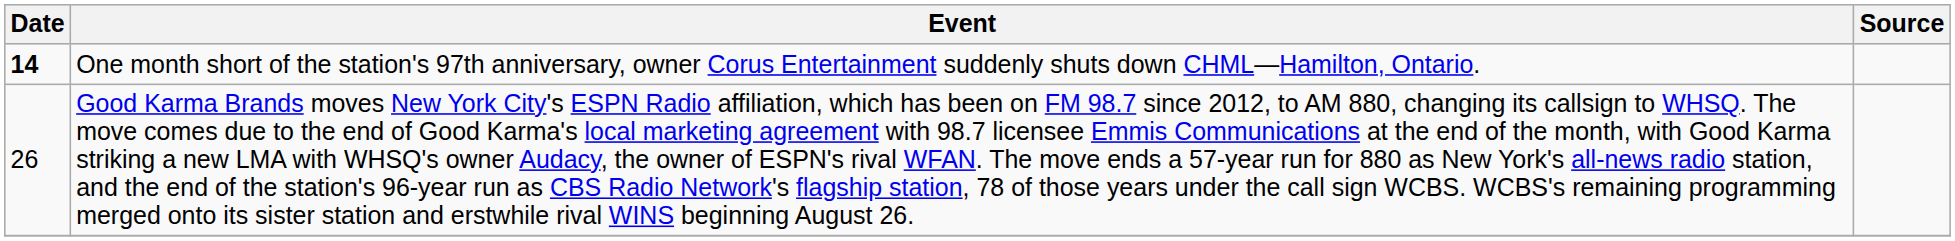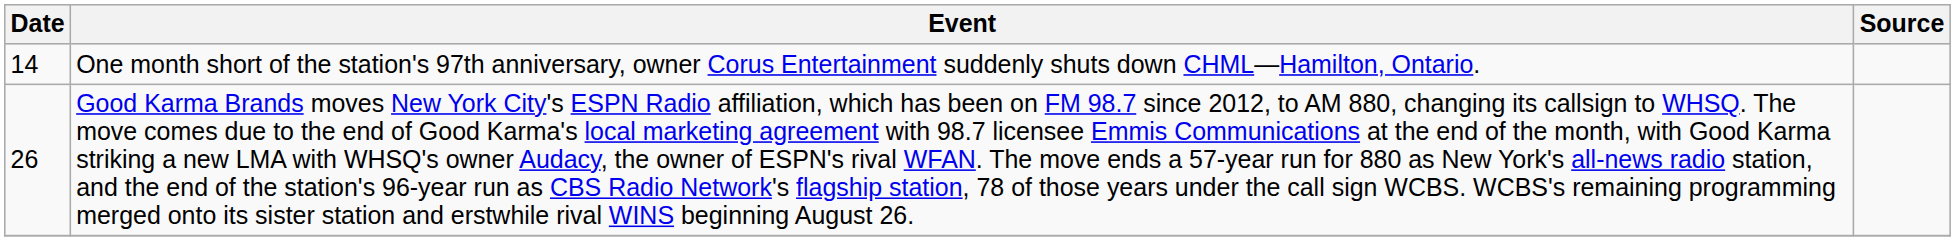(24, 63) bold -> (24, 63) normal
